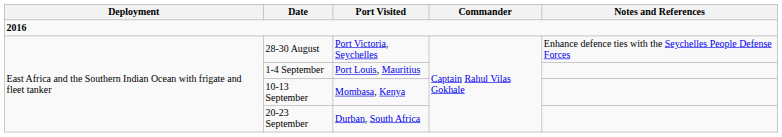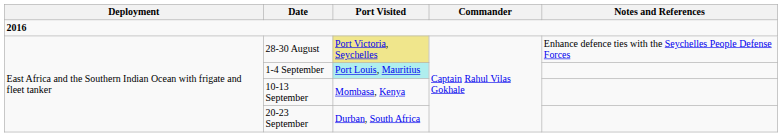(362, 49) no background -> (362, 49) khaki background
(378, 70) no background -> (378, 70) paleturquoise background
